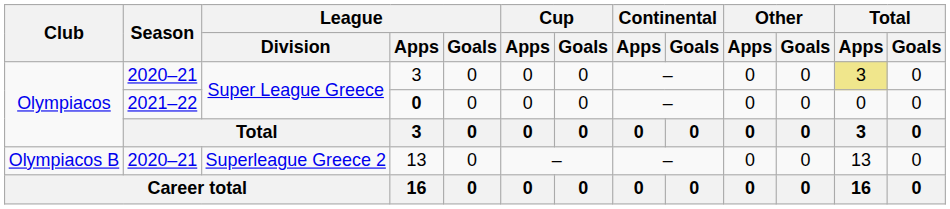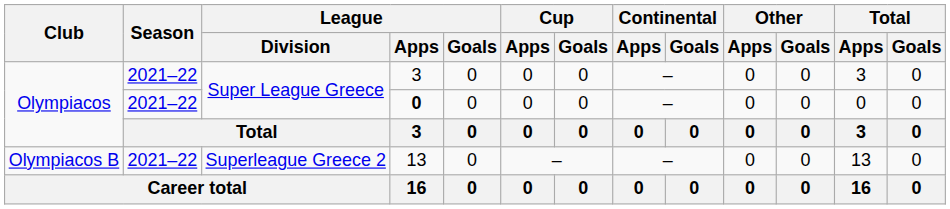(162, 75) 2020–21 -> (162, 75) 2021–22
(861, 75) khaki background -> (861, 75) no background
(162, 160) 2020–21 -> (162, 160) 2021–22
